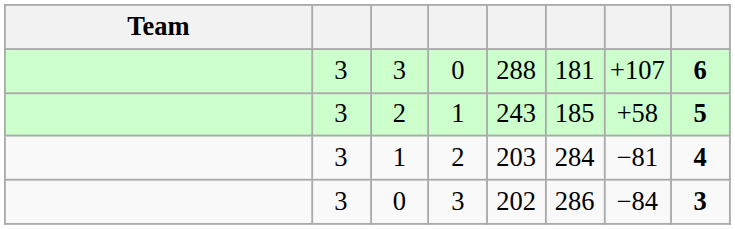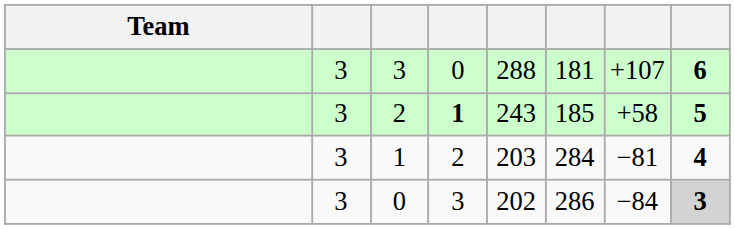(458, 114) normal -> (458, 114) bold
(700, 201) no background -> (700, 201) lightgrey background
